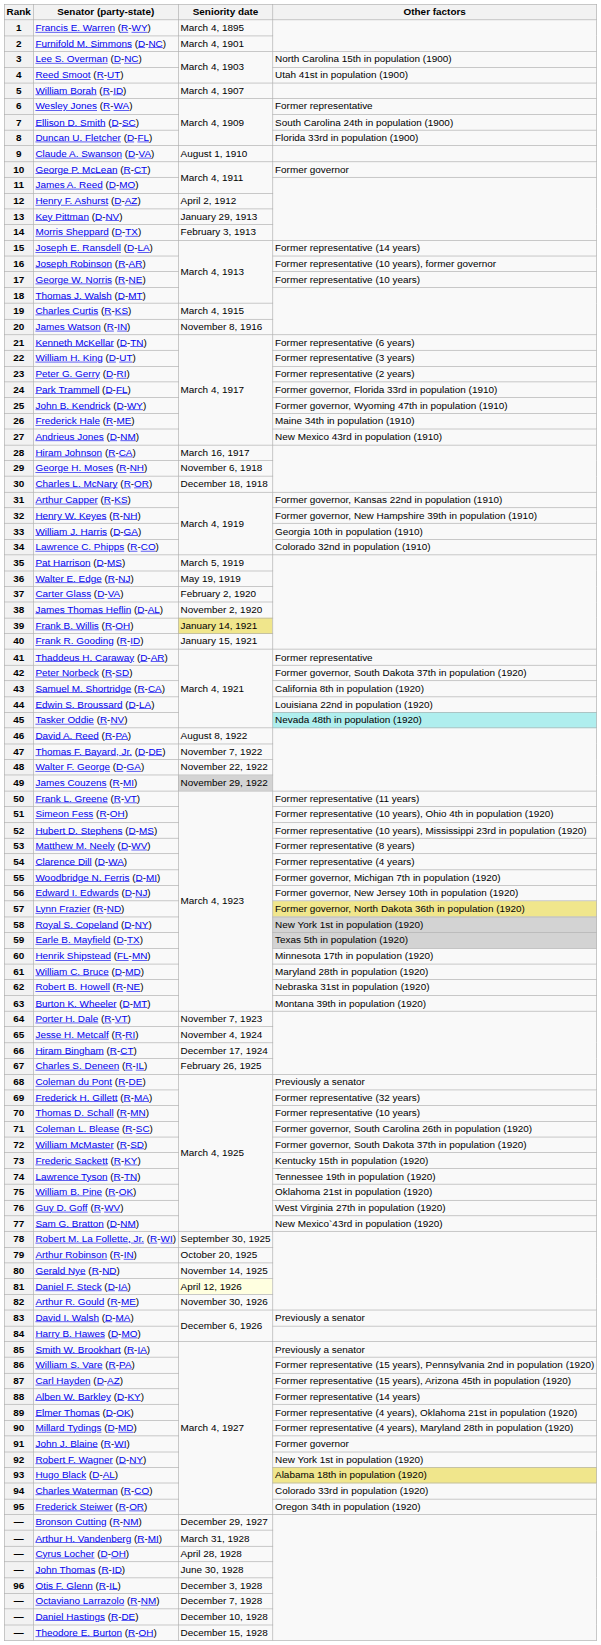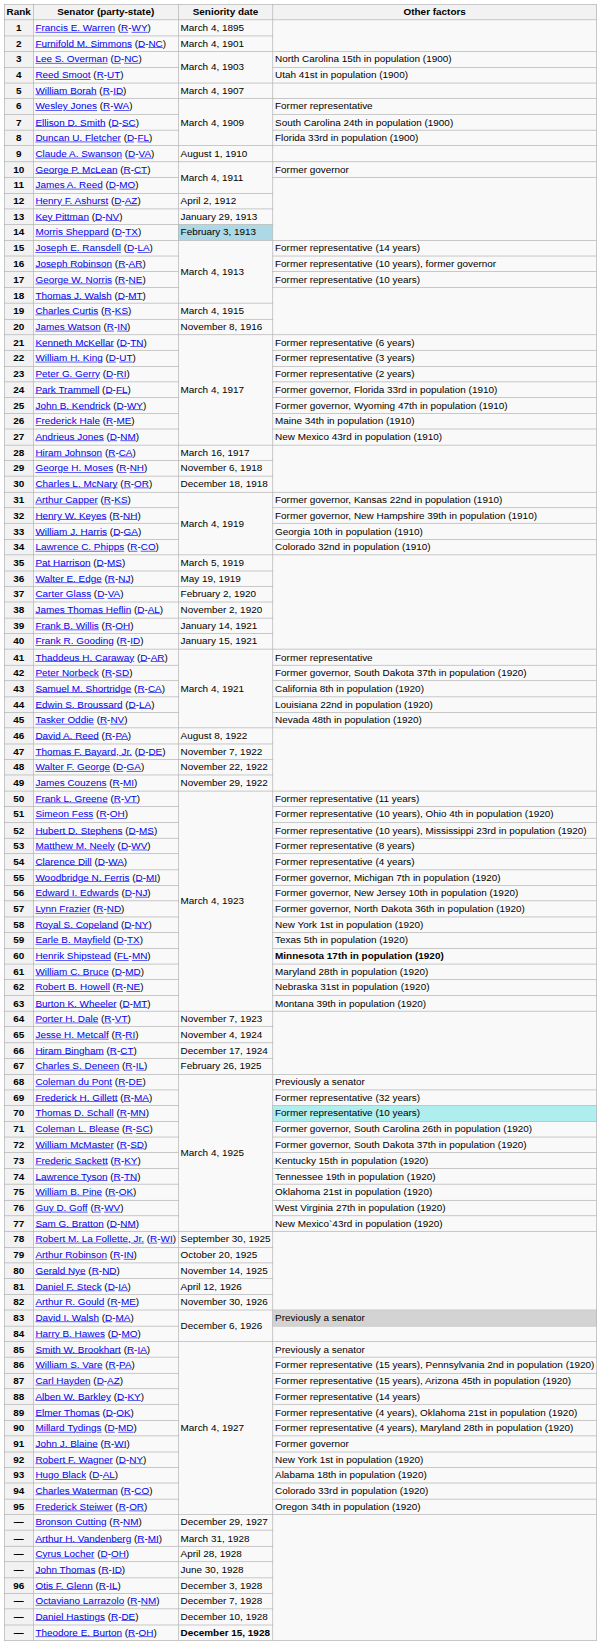(218, 232) no background -> (218, 232) lightblue background
(219, 625) khaki background -> (219, 625) no background
(348, 720) paleturquoise background -> (348, 720) no background
(224, 783) lightgrey background -> (224, 783) no background
(400, 909) khaki background -> (400, 909) no background
(349, 924) lightgrey background -> (349, 924) no background
(342, 940) lightgrey background -> (342, 940) no background
(354, 956) normal -> (359, 956) bold
(348, 1113) no background -> (348, 1113) paleturquoise background
(211, 1286) lightyellow background -> (211, 1286) no background
(320, 1318) no background -> (320, 1318) lightgrey background
(351, 1475) khaki background -> (351, 1475) no background
(224, 1632) normal -> (225, 1632) bold
